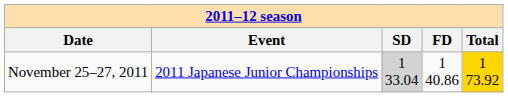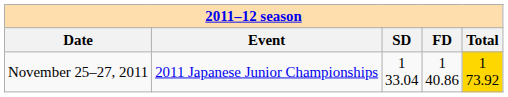(402, 71) lightgrey background -> (402, 71) no background
